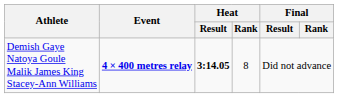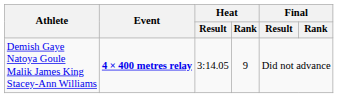(213, 65) bold -> (213, 65) normal
(246, 65) 8 -> (245, 65) 9
